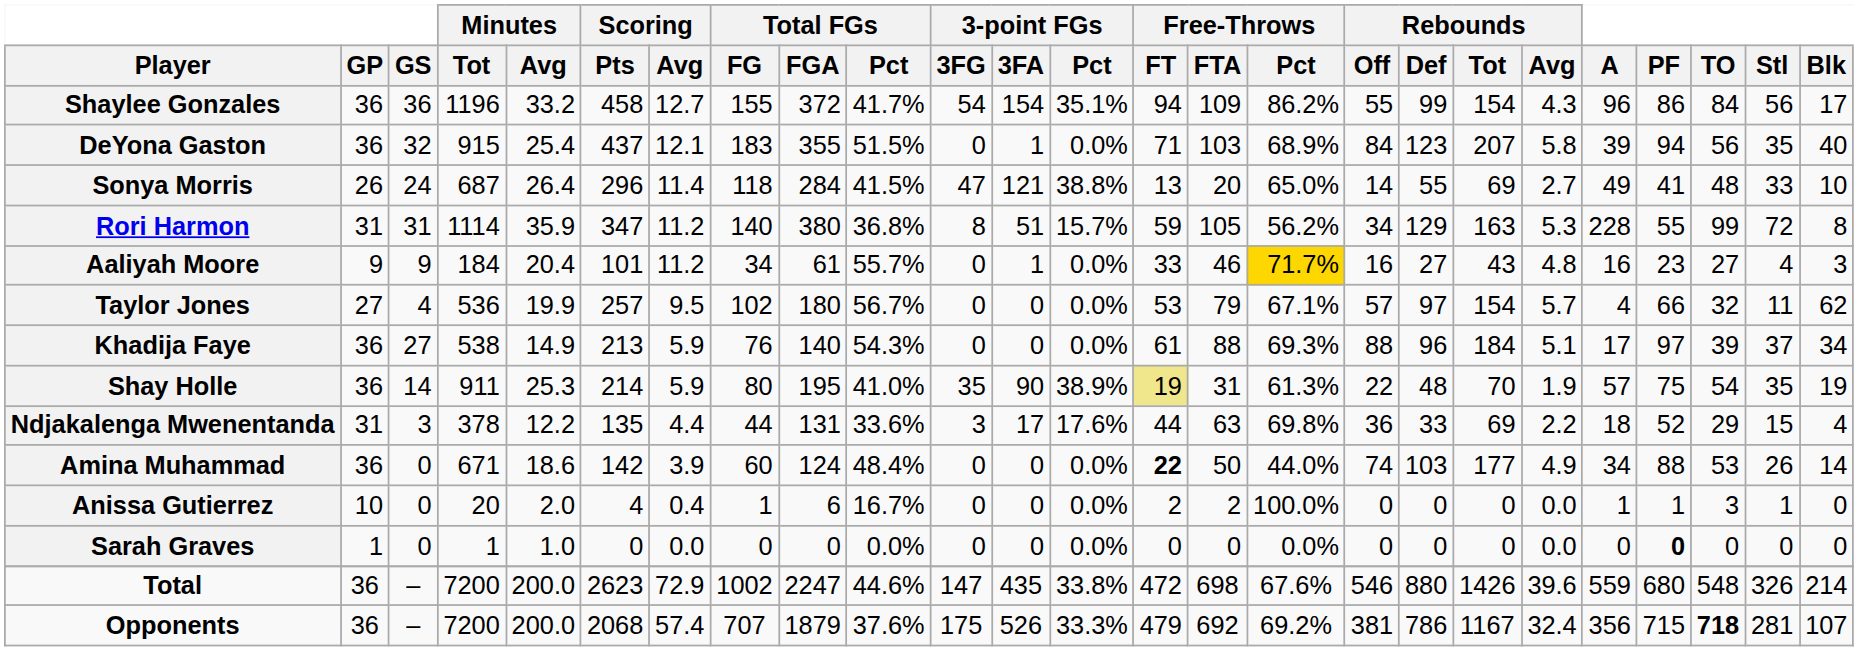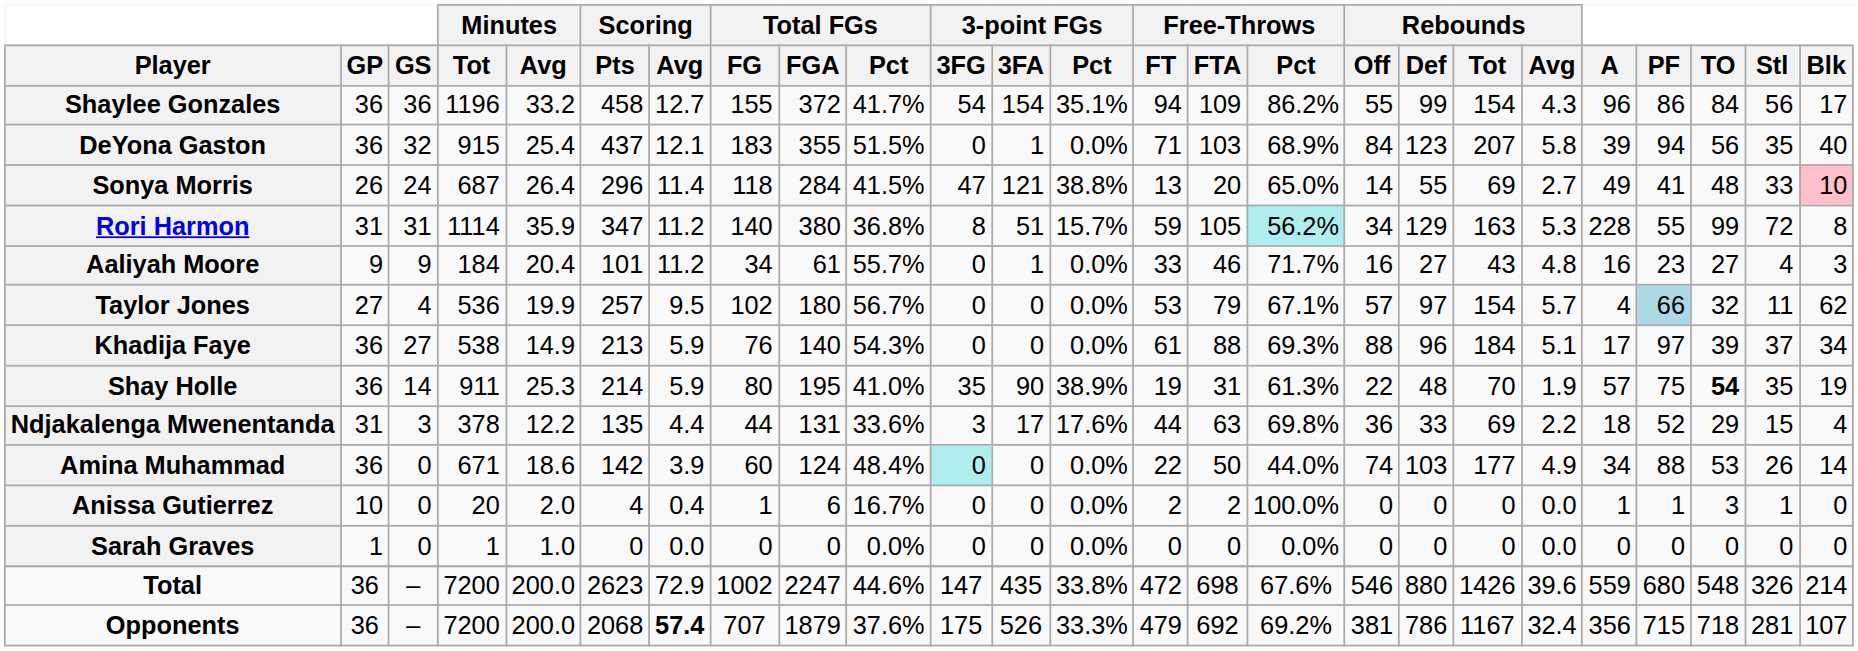(1833, 185) no background -> (1833, 185) pink background
(1303, 225) no background -> (1303, 225) paleturquoise background
(1303, 266) gold background -> (1303, 266) no background
(1671, 306) no background -> (1671, 306) lightblue background
(1168, 386) khaki background -> (1168, 386) no background
(1725, 386) normal -> (1725, 386) bold
(979, 466) no background -> (979, 466) paleturquoise background
(1168, 466) bold -> (1168, 466) normal
(1678, 546) bold -> (1678, 546) normal
(680, 626) normal -> (680, 626) bold
(1718, 626) bold -> (1718, 626) normal
